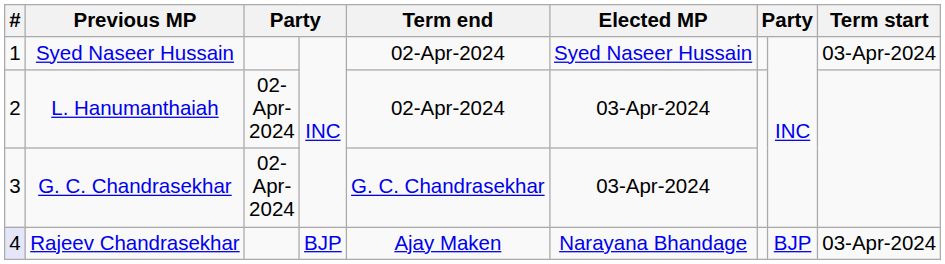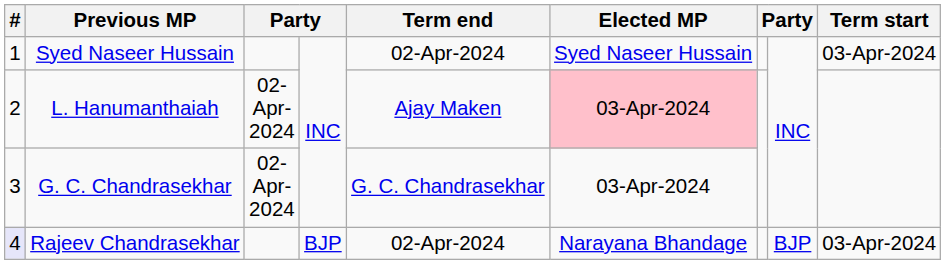(448, 108) 02-Apr-2024 -> (448, 108) Ajay Maken
(653, 108) no background -> (653, 108) pink background
(448, 242) Ajay Maken -> (448, 242) 02-Apr-2024
